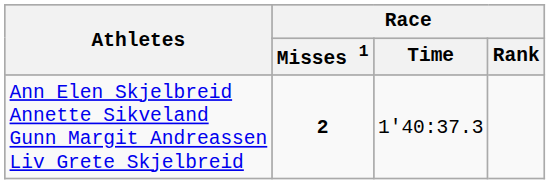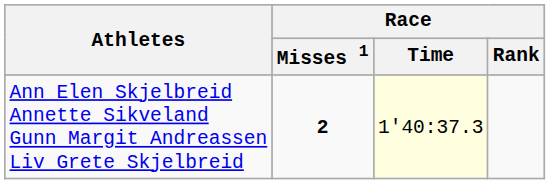(431, 126) no background -> (431, 126) lightyellow background
